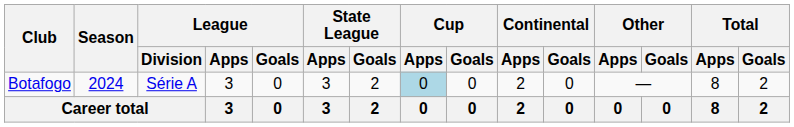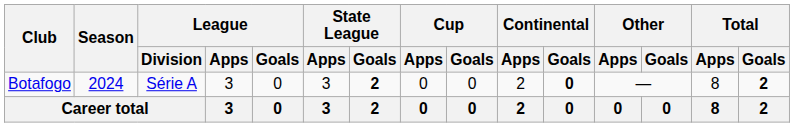(375, 84) normal -> (375, 84) bold
(423, 84) lightblue background -> (423, 84) no background
(569, 84) normal -> (569, 84) bold
(764, 84) normal -> (764, 84) bold
